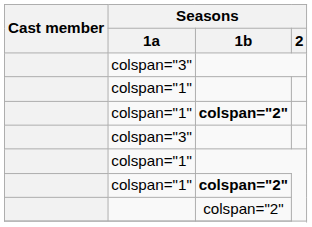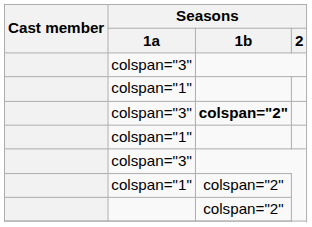(152, 112) colspan="1" -> (152, 112) colspan="3"
(152, 137) colspan="3" -> (152, 137) colspan="1"
(152, 161) colspan="1" -> (152, 161) colspan="3"
(243, 185) bold -> (243, 185) normal
